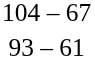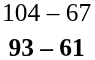(47, 48) normal -> (47, 48) bold
